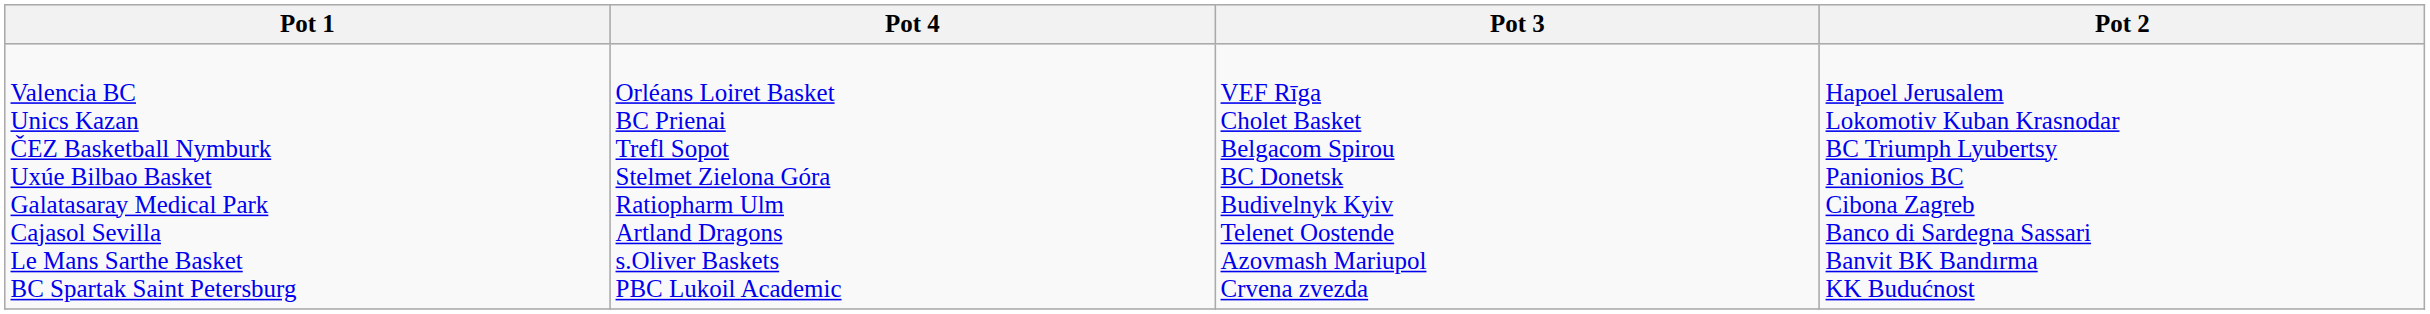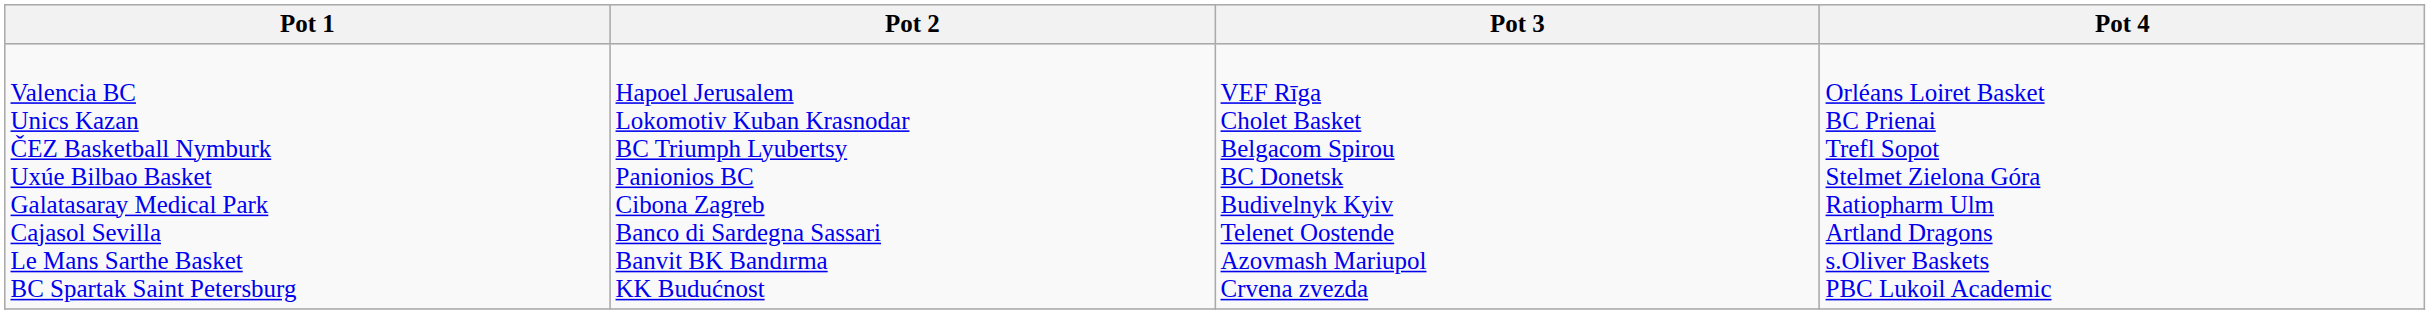columns swapped: (2122, 24) <-> (912, 24)
